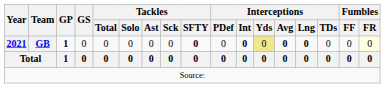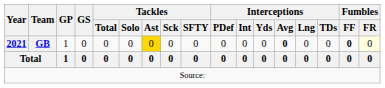(66, 43) bold -> (66, 43) normal
(151, 43) no background -> (151, 43) gold background
(196, 43) bold -> (196, 43) normal
(245, 43) bold -> (245, 43) normal
(264, 43) khaki background -> (264, 43) no background
(306, 43) bold -> (306, 43) normal
(349, 43) normal -> (349, 43) bold
